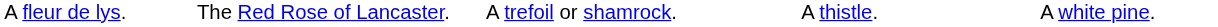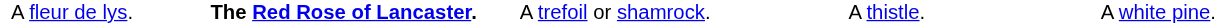(323, 12) normal -> (344, 12) bold
